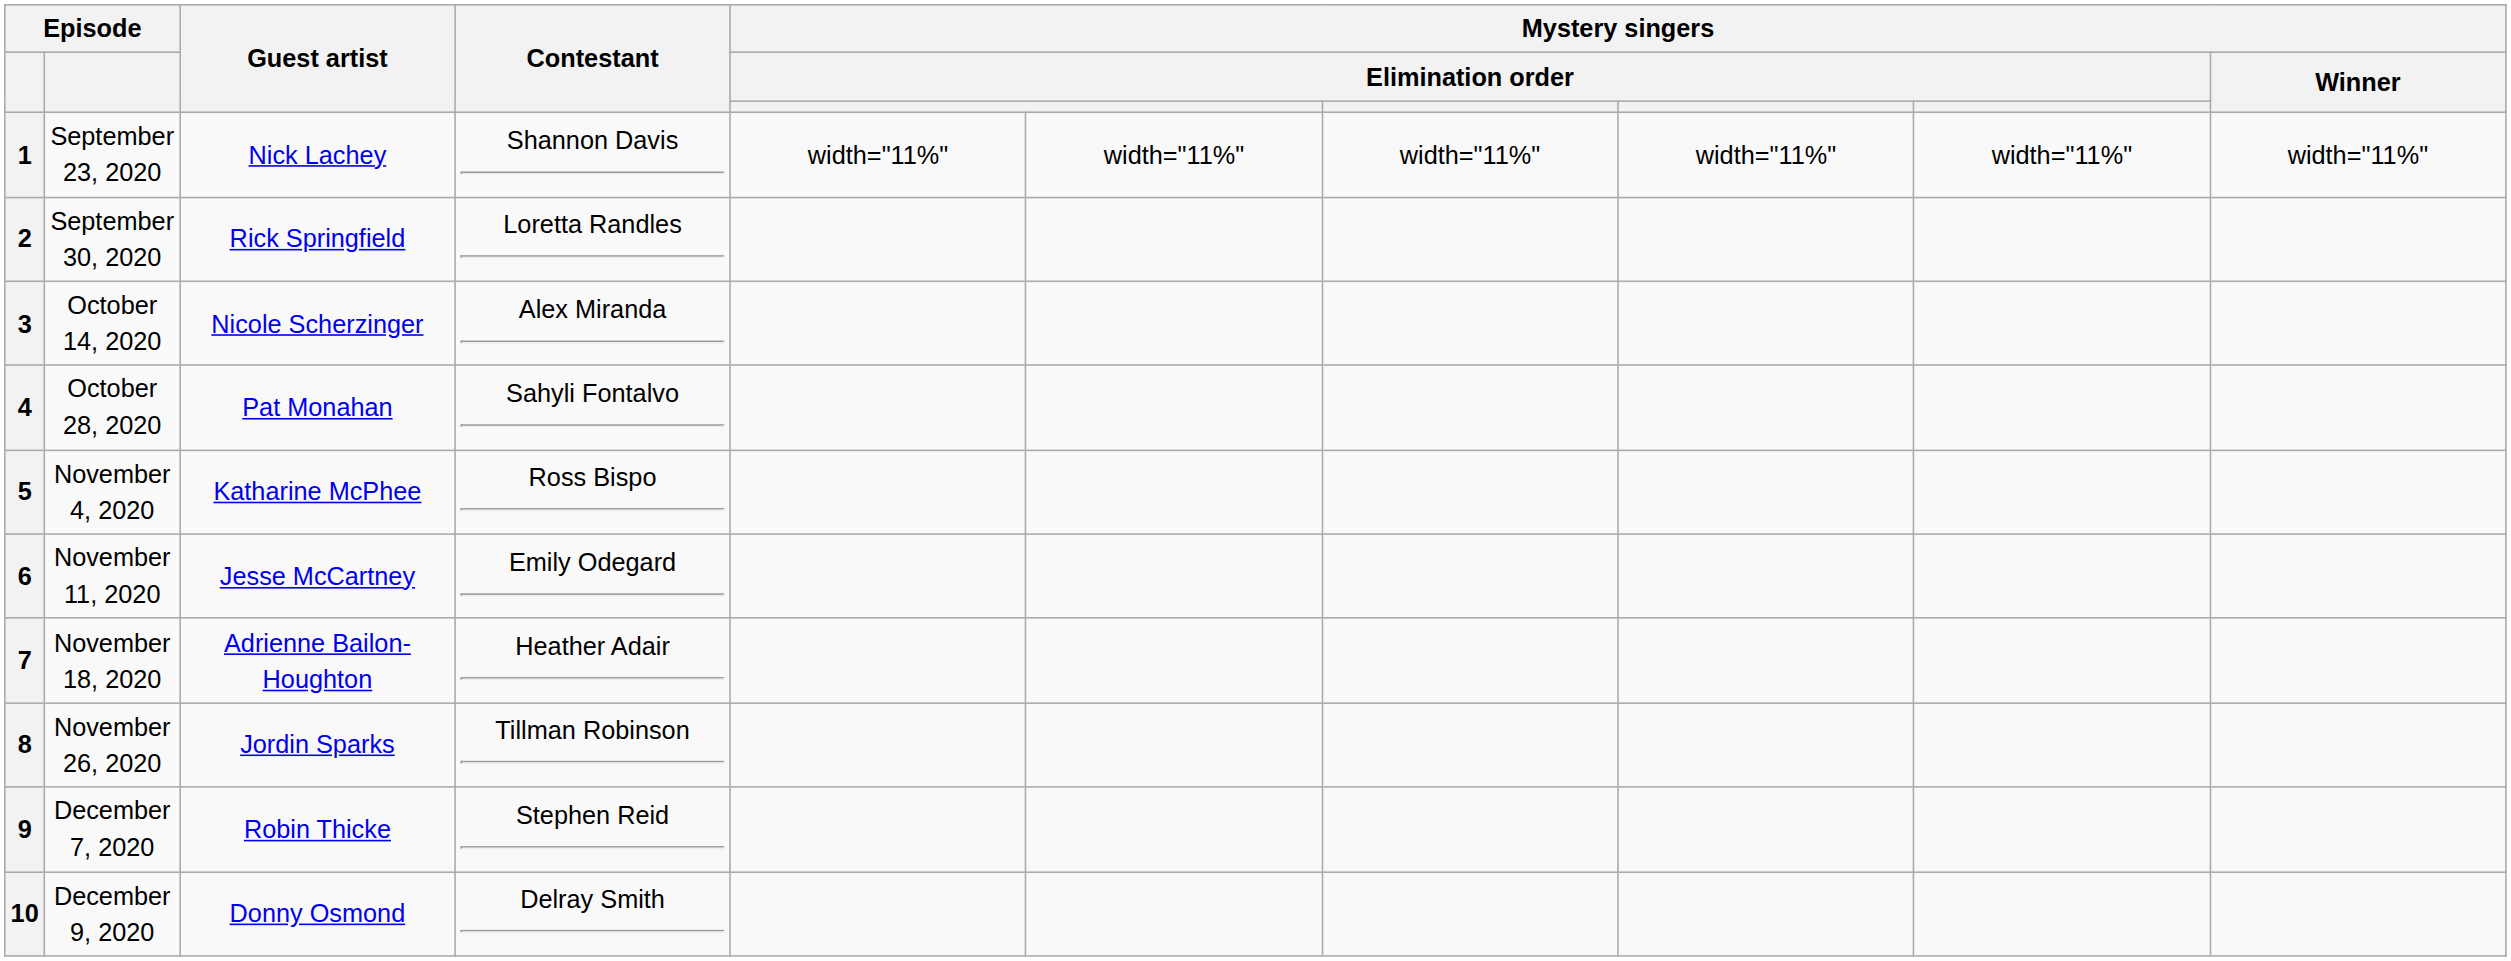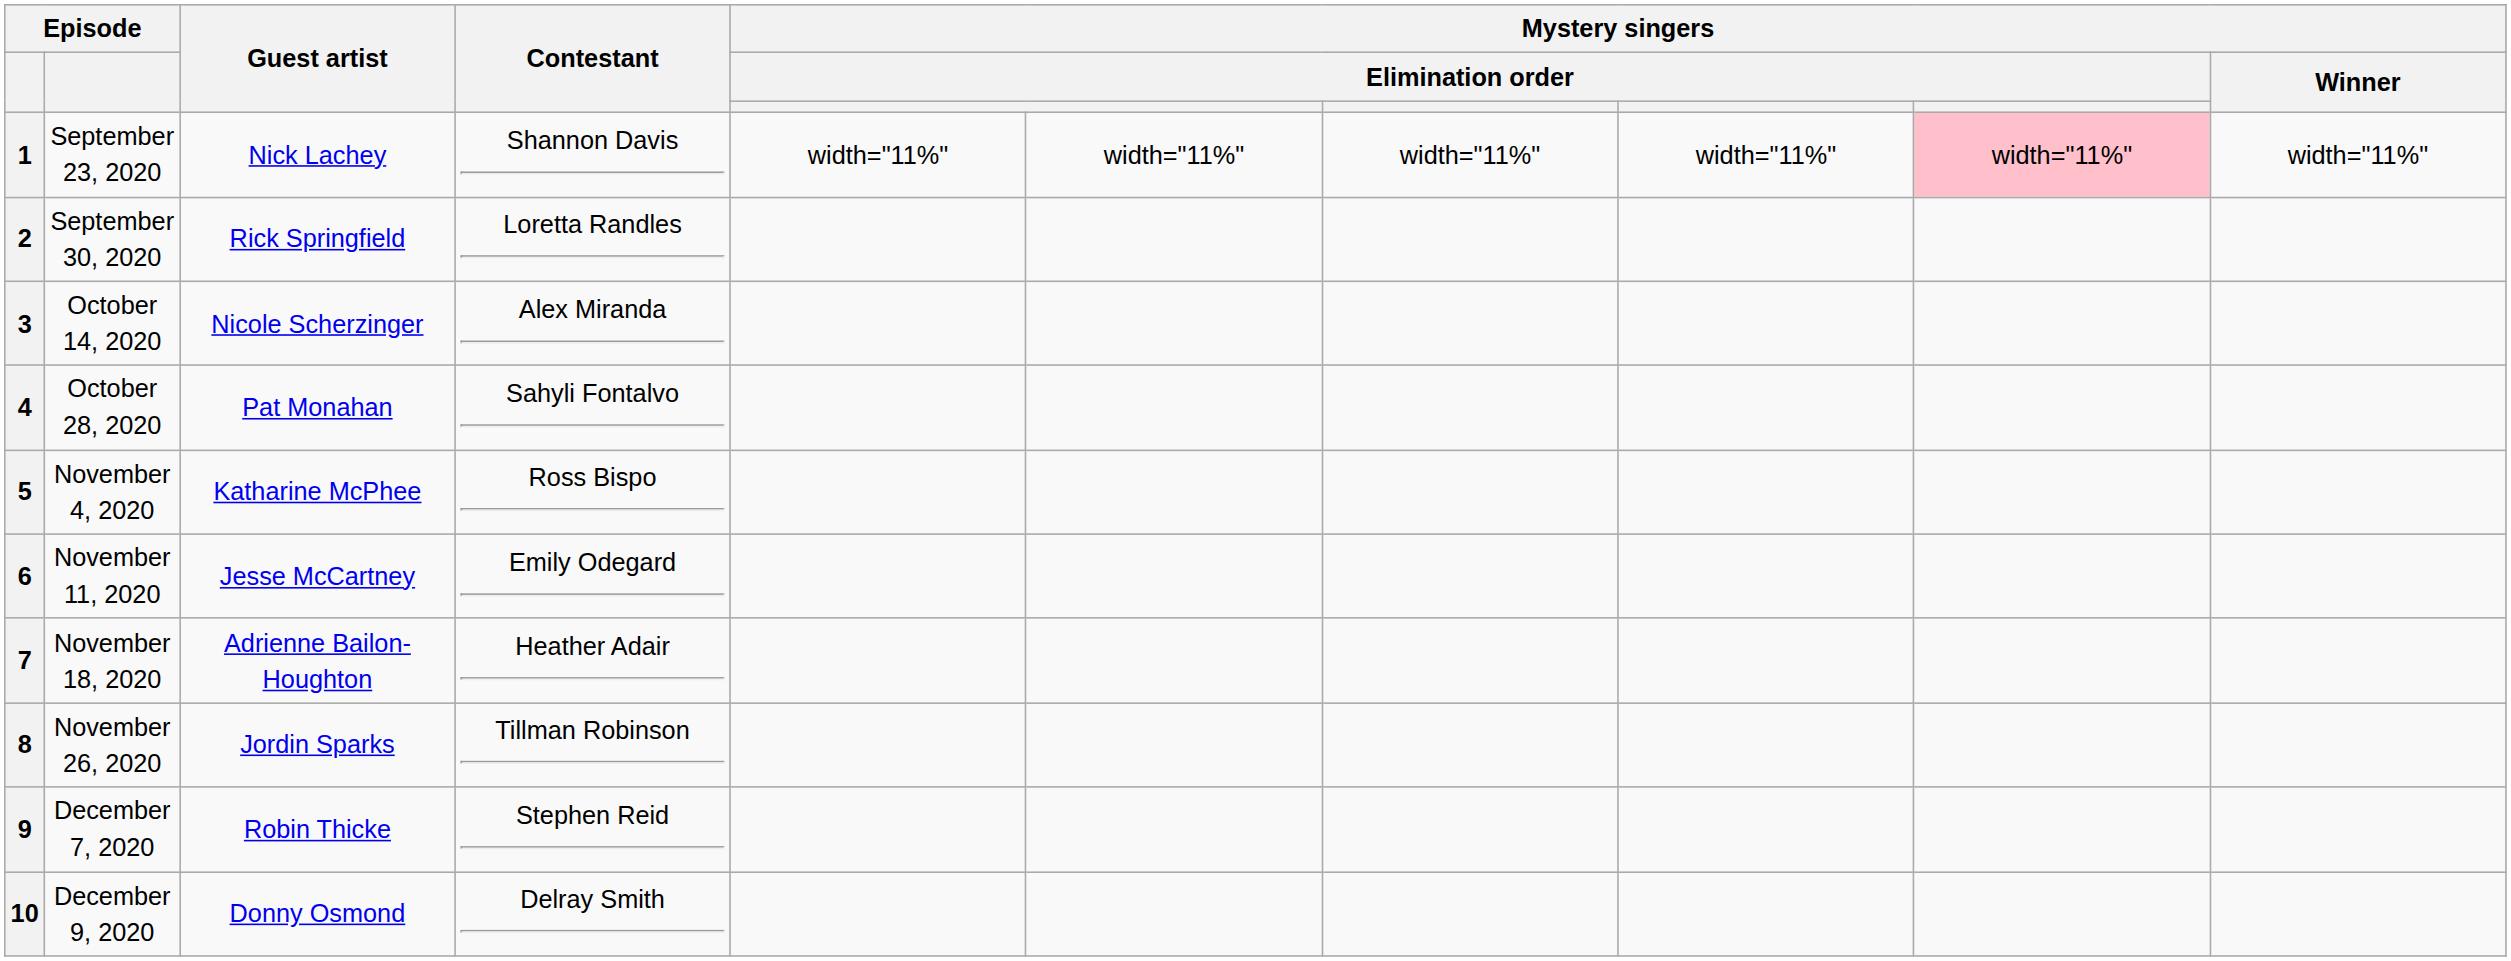(2062, 155) no background -> (2062, 155) pink background
